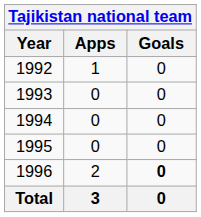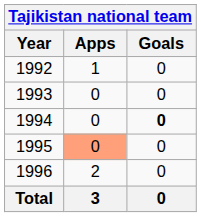(161, 120) normal -> (161, 120) bold
(95, 146) no background -> (95, 146) lightsalmon background
(161, 172) bold -> (161, 172) normal
